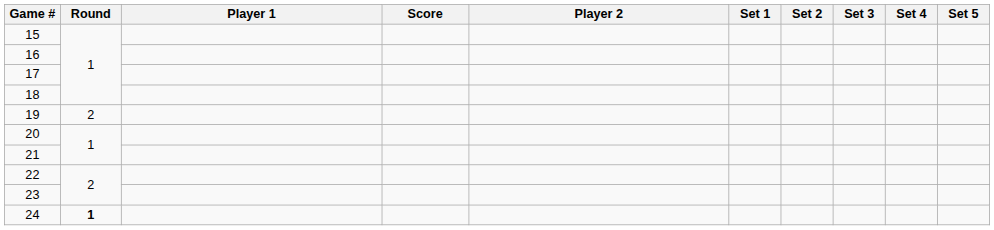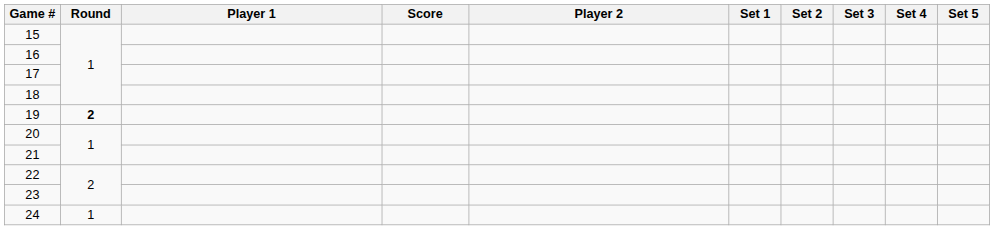(91, 114) normal -> (91, 114) bold
(91, 214) bold -> (91, 214) normal
